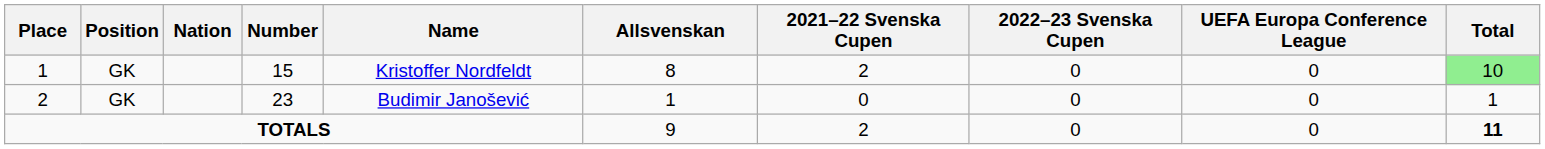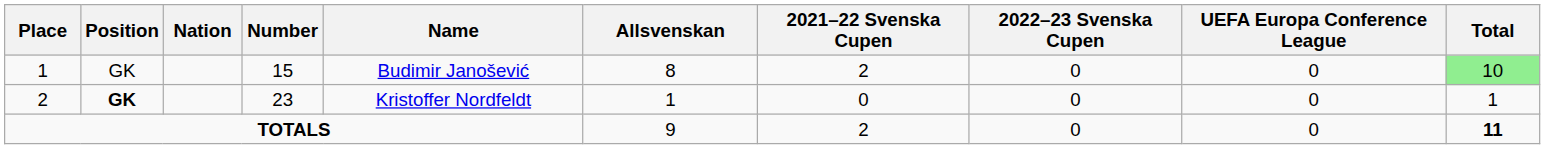(453, 70) Kristoffer Nordfeldt -> (453, 70) Budimir Janošević
(122, 100) normal -> (122, 100) bold
(453, 100) Budimir Janošević -> (453, 100) Kristoffer Nordfeldt
